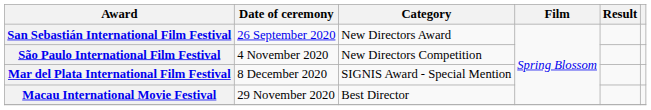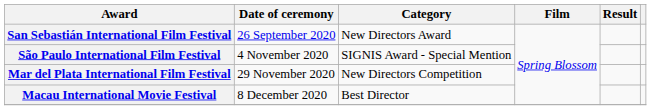(411, 54) New Directors Competition -> (426, 54) SIGNIS Award - Special Mention
(282, 74) 8 December 2020 -> (286, 74) 29 November 2020
(426, 74) SIGNIS Award - Special Mention -> (411, 74) New Directors Competition
(286, 94) 29 November 2020 -> (282, 94) 8 December 2020
